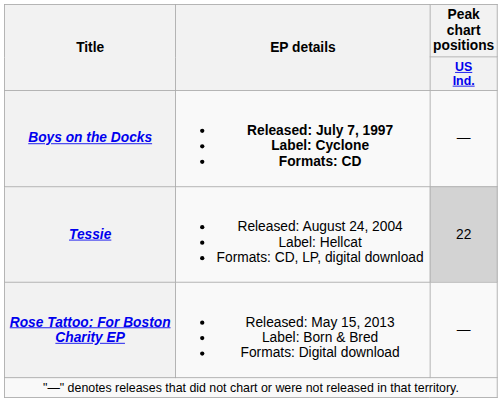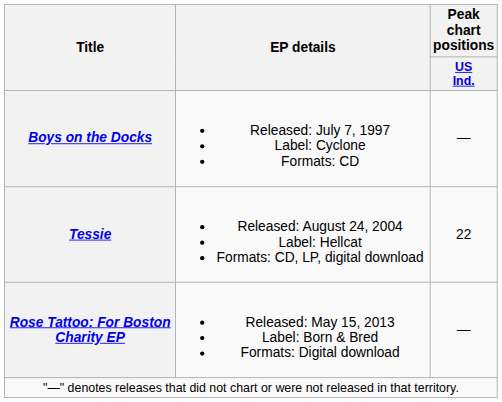(303, 146) bold -> (303, 146) normal
(464, 234) lightgrey background -> (464, 234) no background
